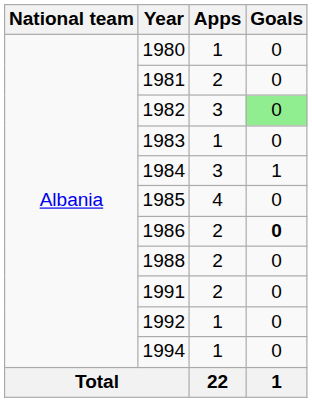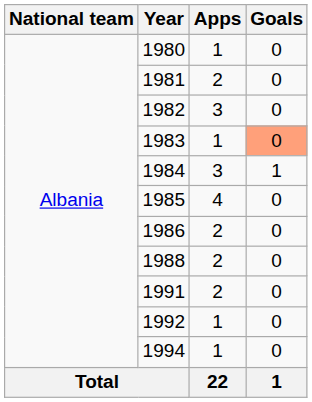(277, 110) lightgreen background -> (277, 110) no background
(277, 140) no background -> (277, 140) lightsalmon background
(277, 230) bold -> (277, 230) normal
